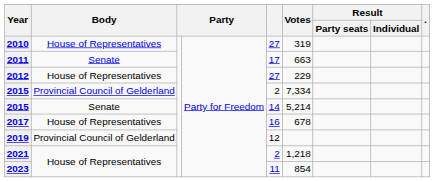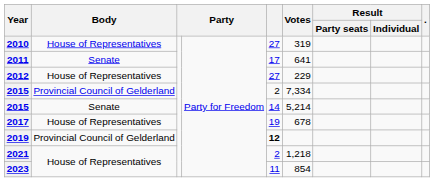(302, 60) 663 -> (302, 60) 641
(274, 122) 16 -> (274, 122) 19
(274, 138) normal -> (274, 138) bold
